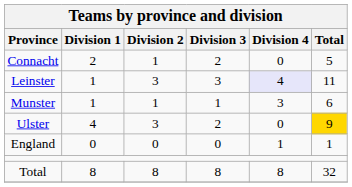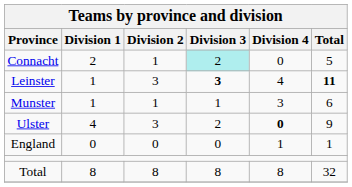(218, 60) no background -> (218, 60) paleturquoise background
(218, 81) normal -> (218, 81) bold
(280, 81) lavender background -> (280, 81) no background
(329, 81) normal -> (329, 81) bold
(280, 123) normal -> (280, 123) bold
(329, 123) gold background -> (329, 123) no background
